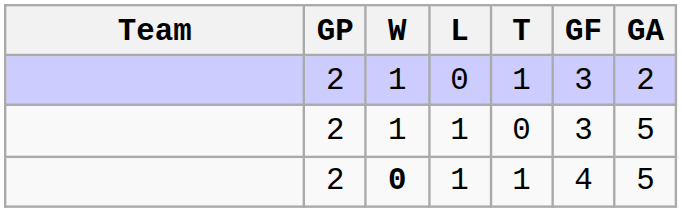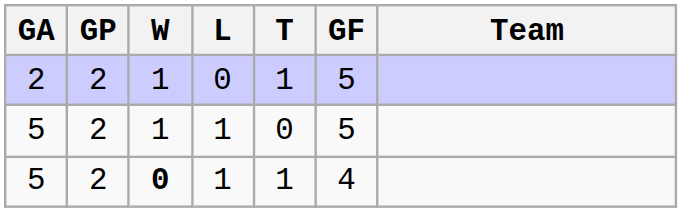columns swapped: (155, 30) <-> (646, 30)
(584, 81) 3 -> (347, 81) 5
(584, 131) 3 -> (347, 131) 5
